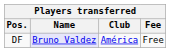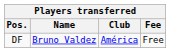(64, 41) lavender background -> (64, 41) no background
